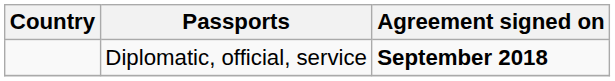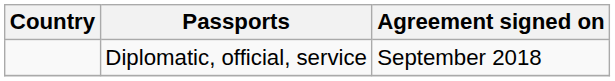(462, 57) bold -> (459, 57) normal
